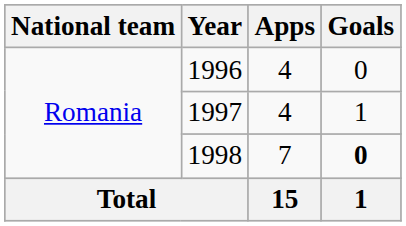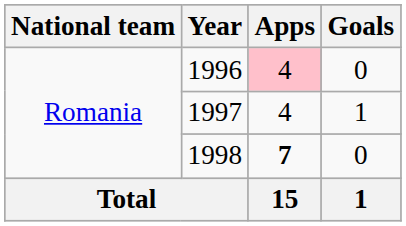(285, 69) no background -> (285, 69) pink background
(285, 155) normal -> (285, 155) bold
(361, 155) bold -> (361, 155) normal
